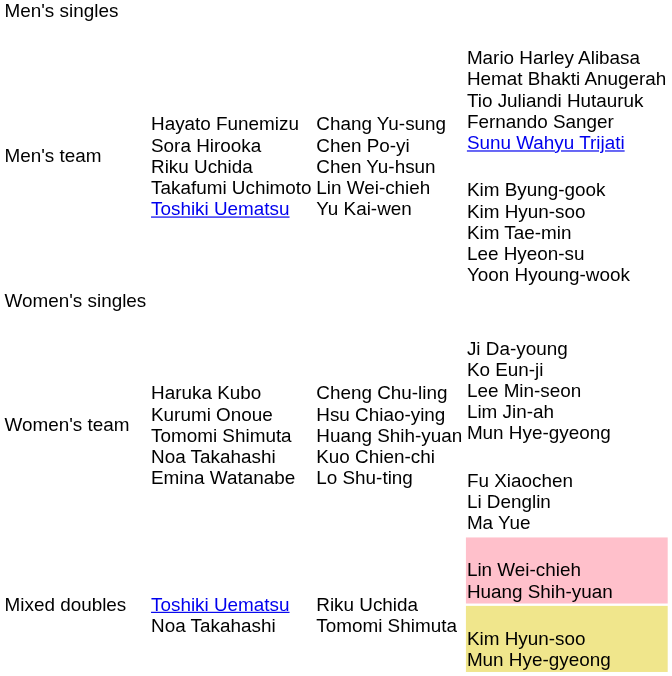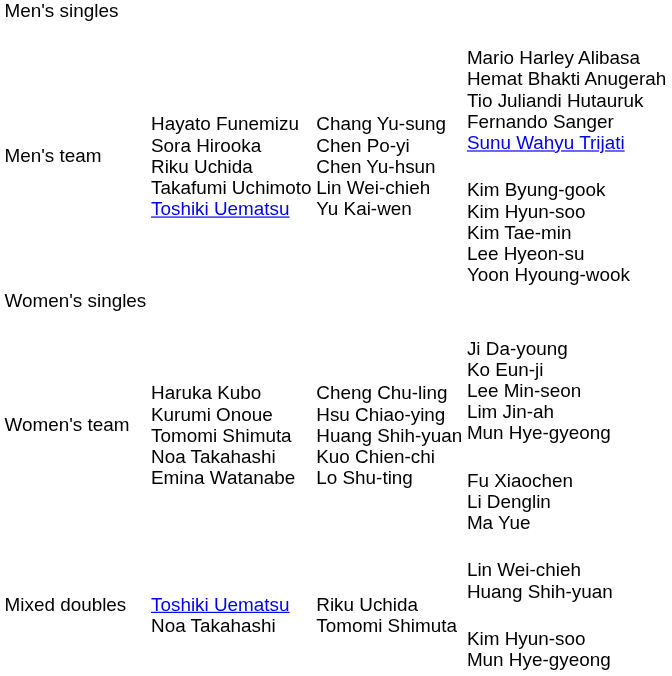(540, 581) pink background -> (540, 581) no background
(539, 649) khaki background -> (539, 649) no background
